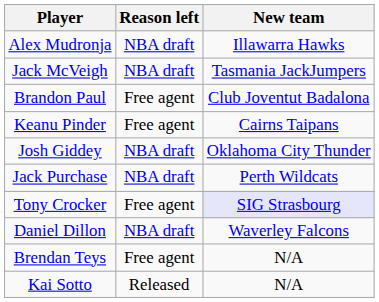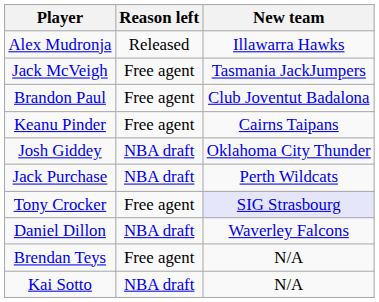(159, 44) NBA draft -> (159, 44) Released
(159, 71) NBA draft -> (159, 71) Free agent
(159, 284) Released -> (159, 284) NBA draft
